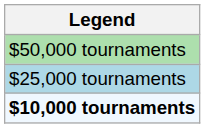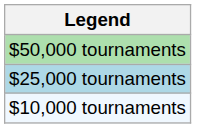(102, 109) bold -> (97, 109) normal
